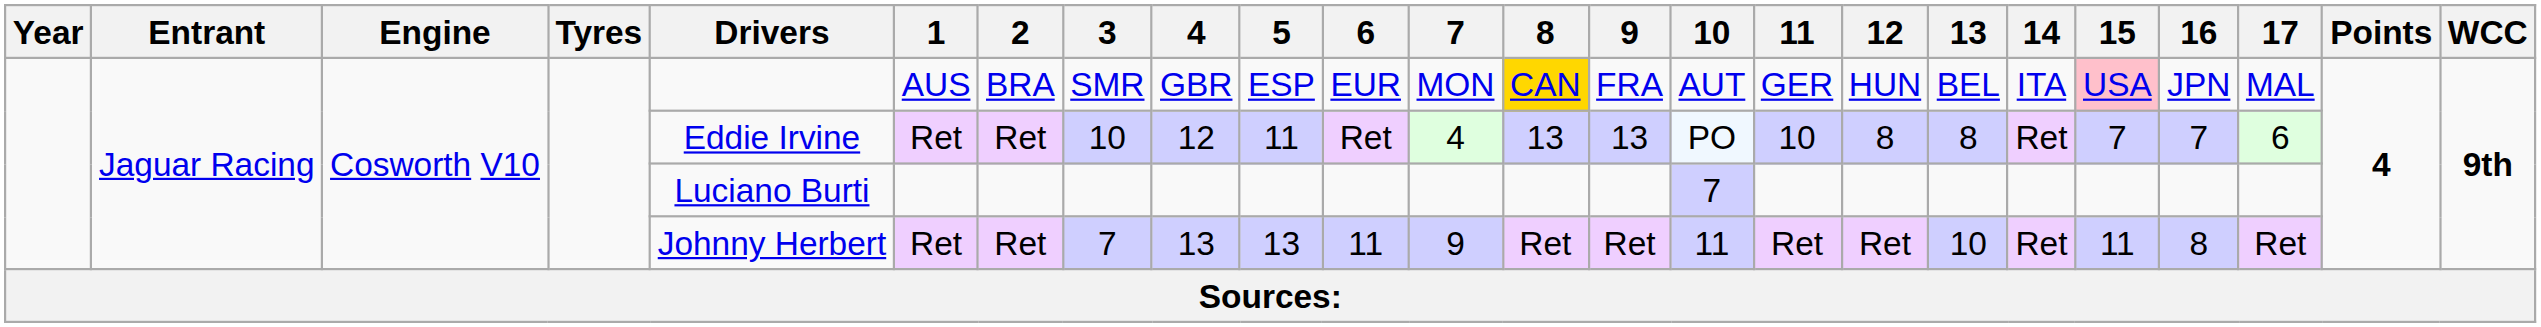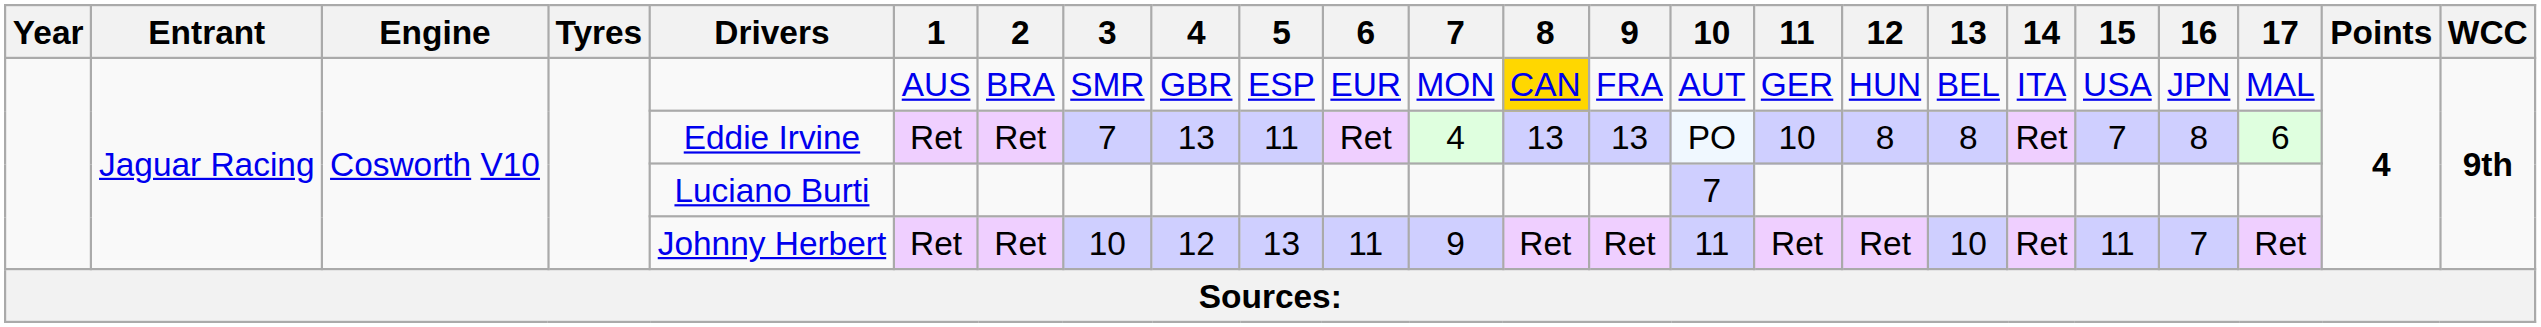(2117, 85) pink background -> (2117, 85) no background
(1107, 138) 10 -> (1107, 138) 7
(1196, 138) 12 -> (1196, 138) 13
(2199, 138) 7 -> (2199, 138) 8
(1107, 244) 7 -> (1107, 244) 10
(1196, 244) 13 -> (1196, 244) 12
(2199, 244) 8 -> (2199, 244) 7
